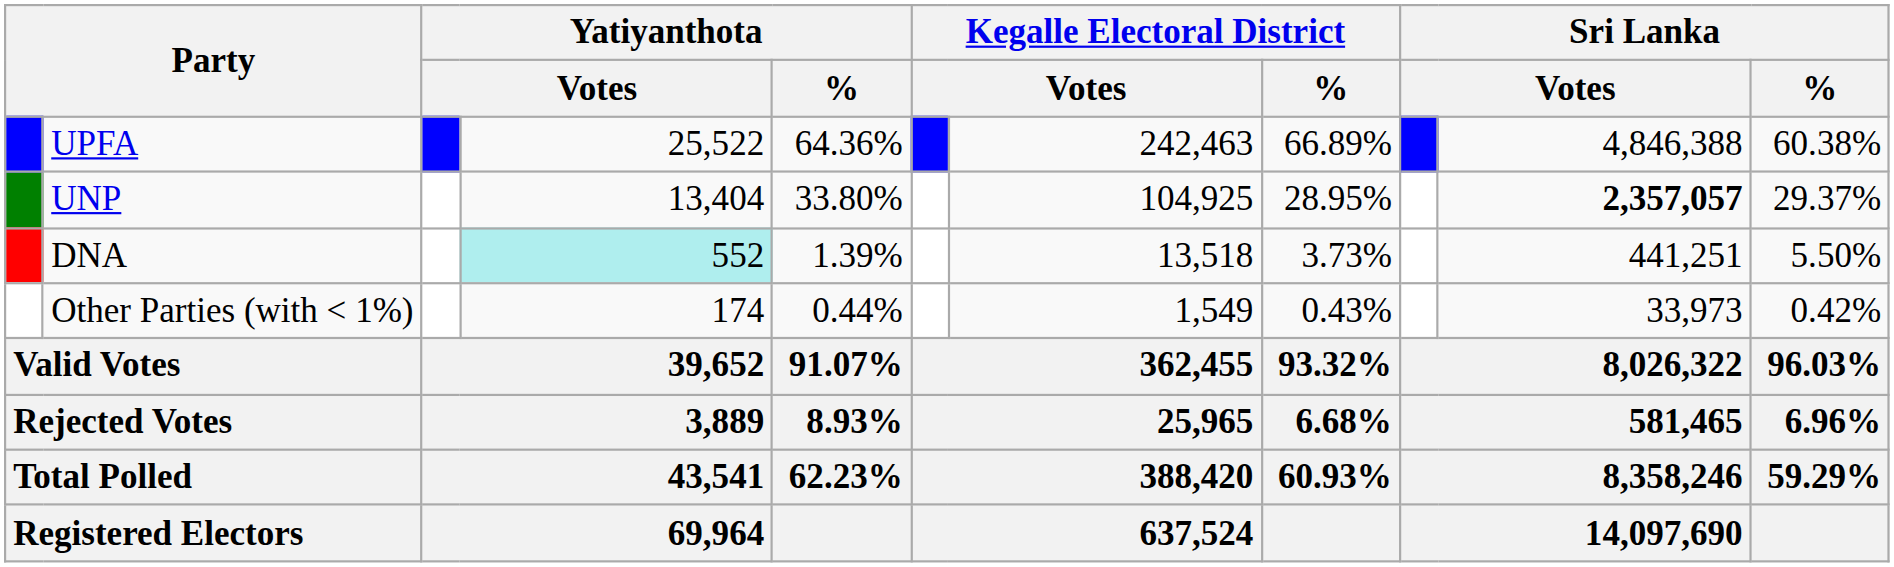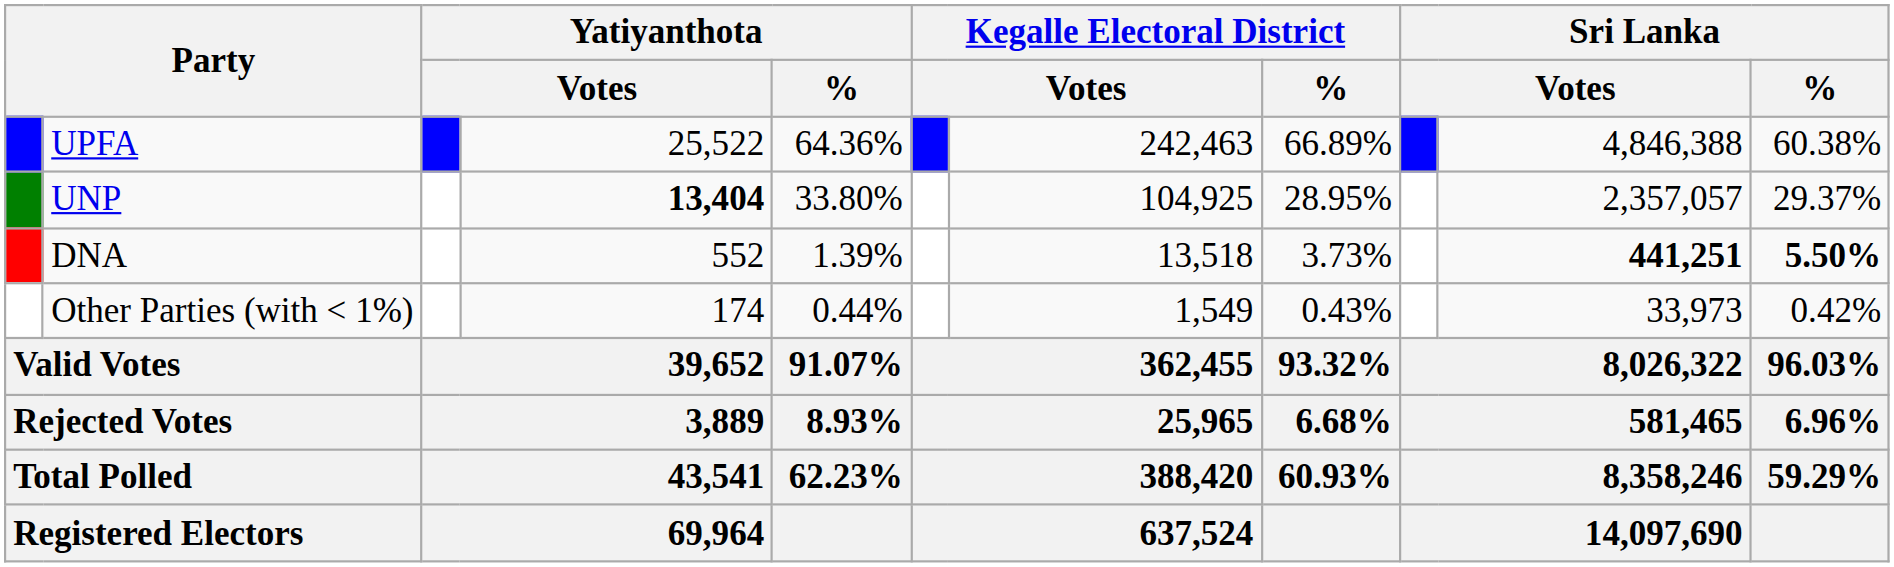(716, 198) normal -> (716, 198) bold
(1672, 198) bold -> (1672, 198) normal
(738, 254) paleturquoise background -> (738, 254) no background
(1686, 254) normal -> (1686, 254) bold
(1836, 254) normal -> (1833, 254) bold
